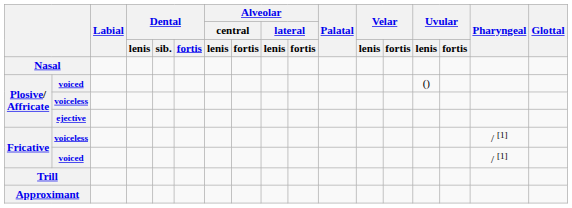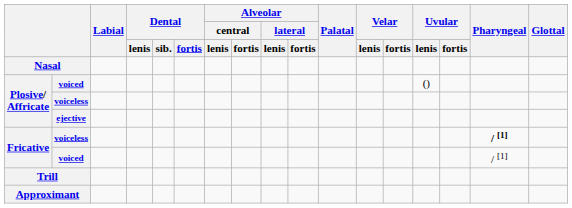(499, 137) normal -> (499, 137) bold
